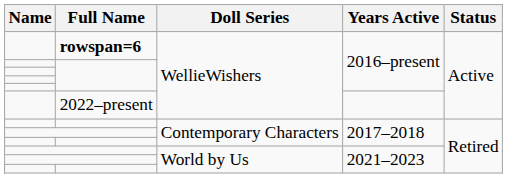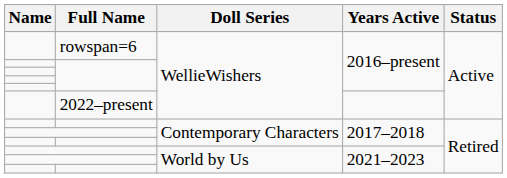(100, 45) bold -> (98, 45) normal
